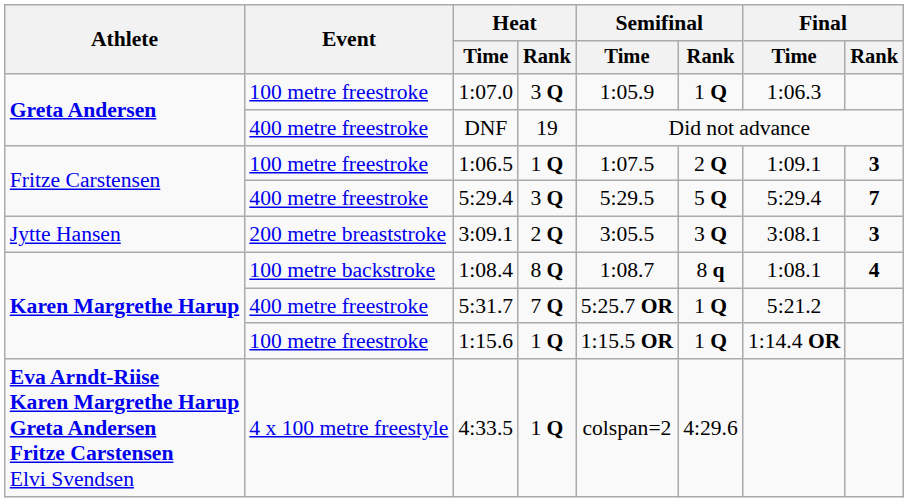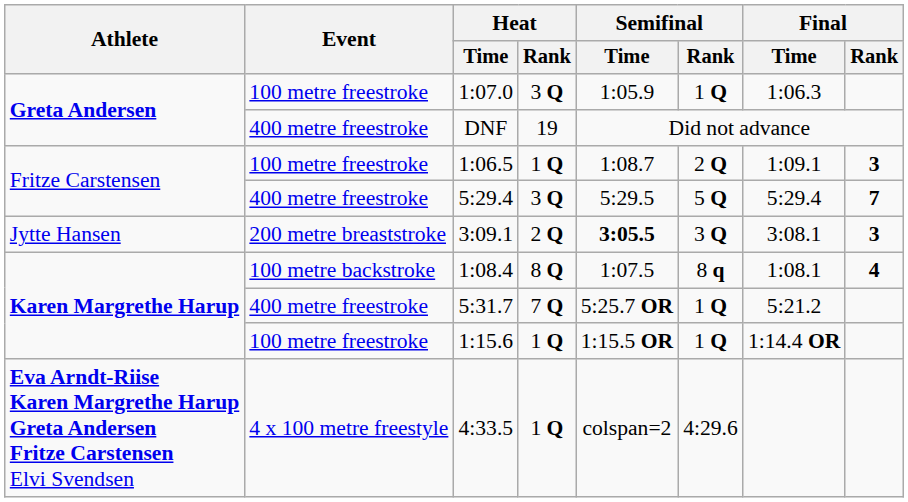(627, 163) 1:07.5 -> (627, 163) 1:08.7
(627, 234) normal -> (627, 234) bold
(627, 270) 1:08.7 -> (627, 270) 1:07.5
